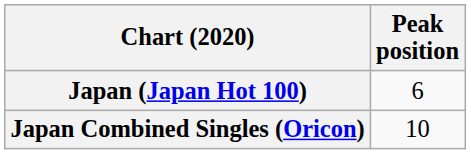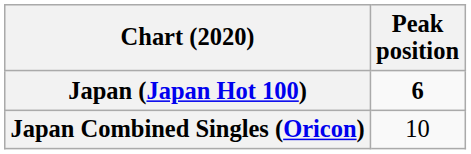(418, 90) normal -> (418, 90) bold
